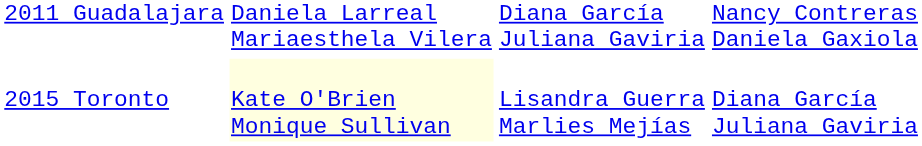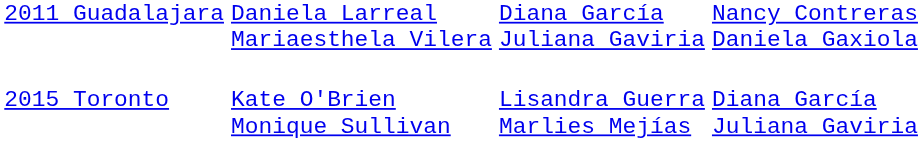(341, 113) lightyellow background -> (341, 113) no background
